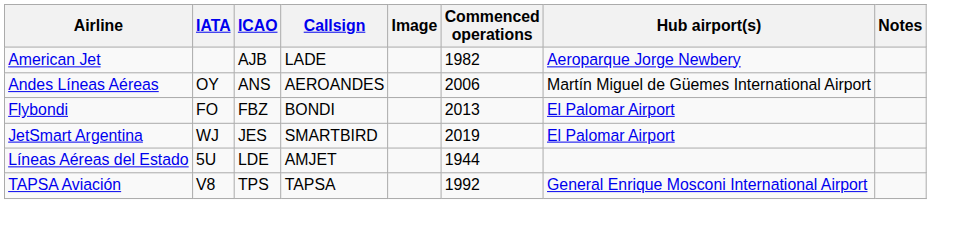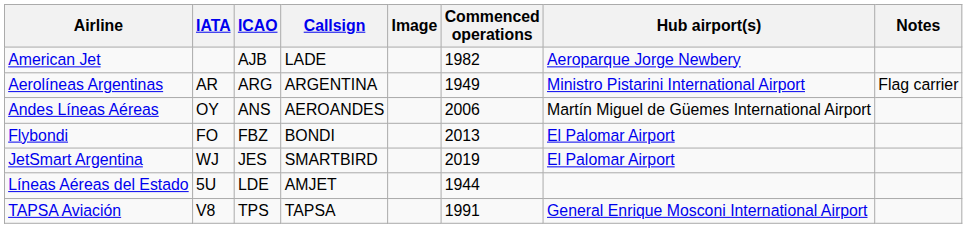+ row: (86, 85)
(462, 185) 1992 -> (462, 210) 1991
